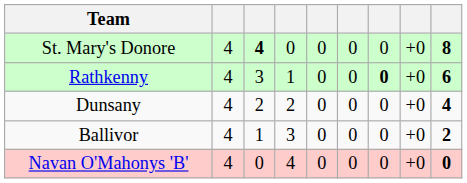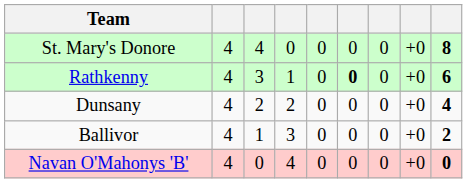(259, 47) bold -> (259, 47) normal
(353, 76) normal -> (353, 76) bold
(384, 76) bold -> (384, 76) normal
